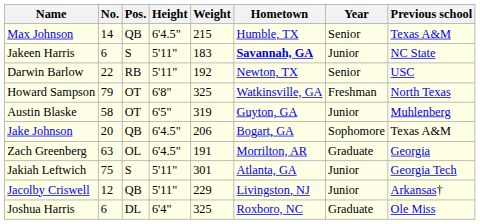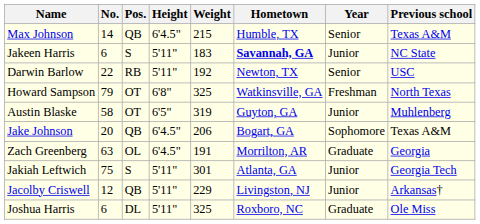(162, 209) 6'4" -> (165, 209) 5'11"
